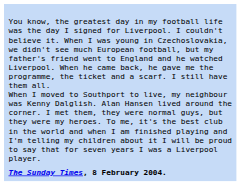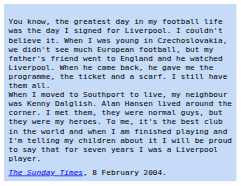(88, 172) bold -> (88, 172) normal
